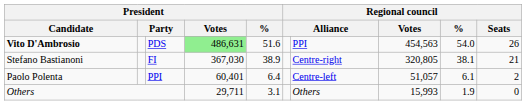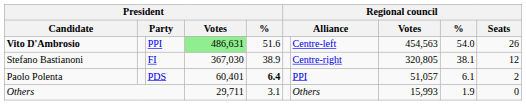(157, 44) PDS -> (155, 44) PPI
(300, 44) PPI -> (314, 44) Centre-left
(514, 60) 21 -> (514, 60) 12
(155, 76) PPI -> (157, 76) PDS
(274, 76) normal -> (274, 76) bold
(314, 76) Centre-left -> (300, 76) PPI
